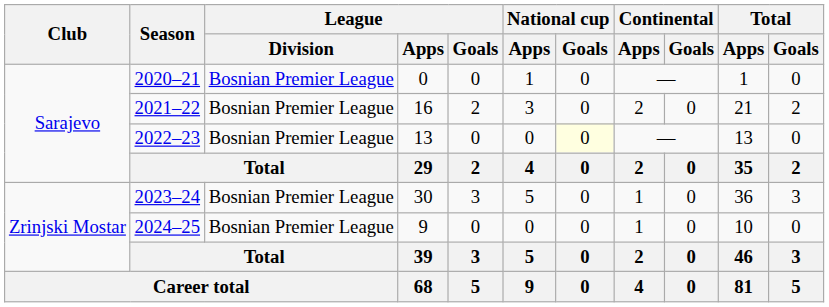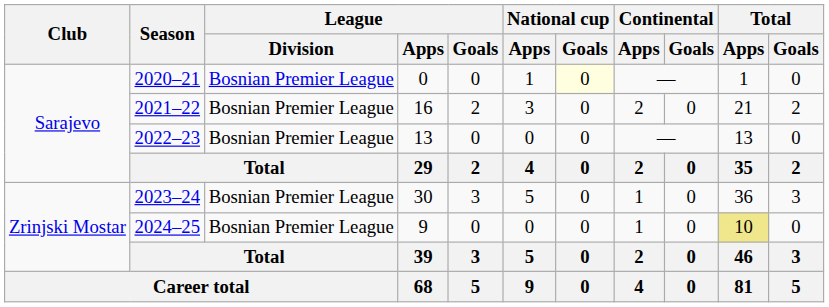(585, 78) no background -> (585, 78) lightyellow background
(585, 138) lightyellow background -> (585, 138) no background
(744, 227) no background -> (744, 227) khaki background
